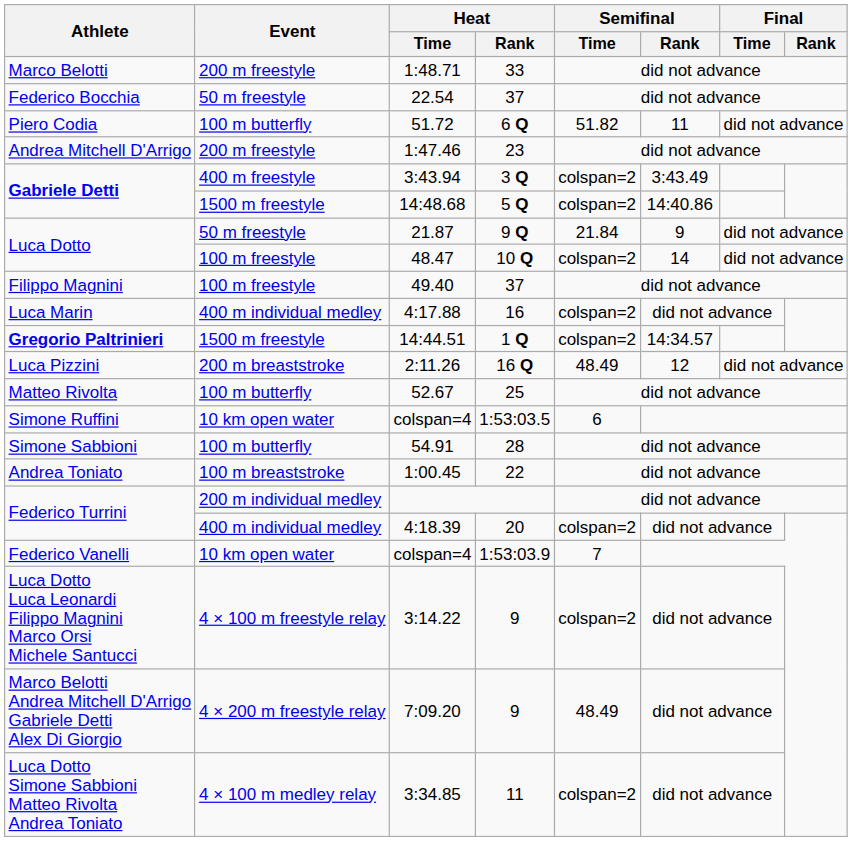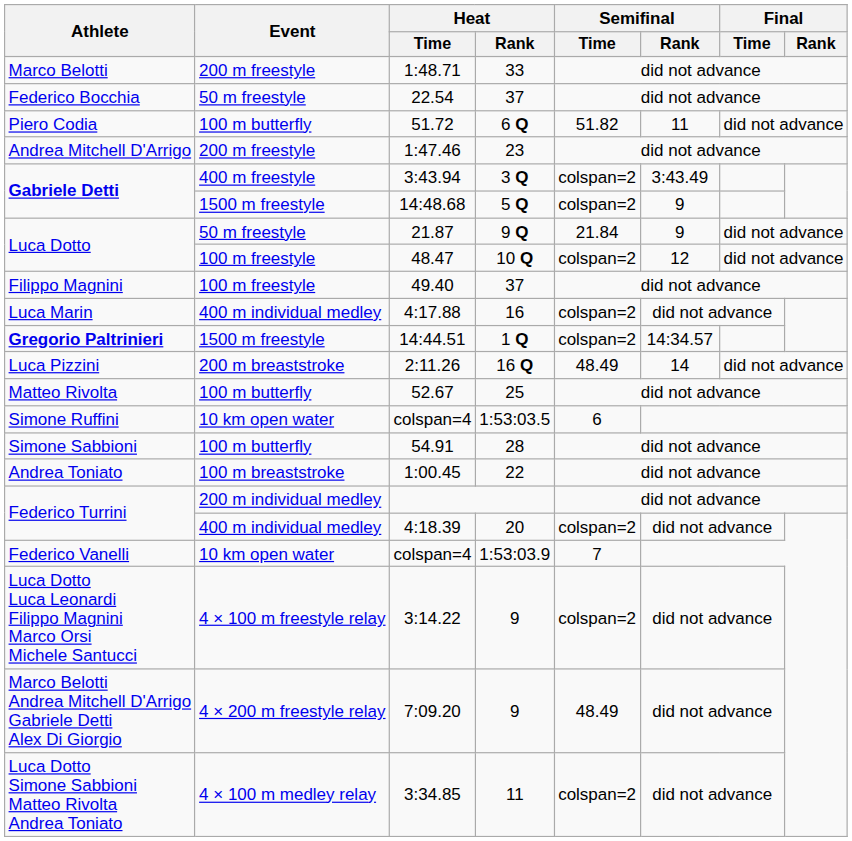(680, 205) 14:40.86 -> (680, 205) 9
(680, 258) 14 -> (680, 258) 12
(680, 366) 12 -> (680, 366) 14
